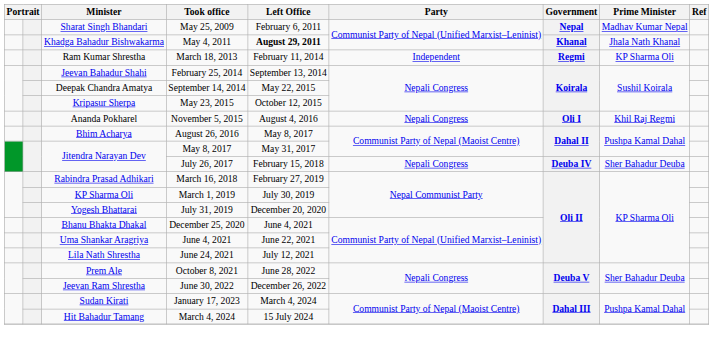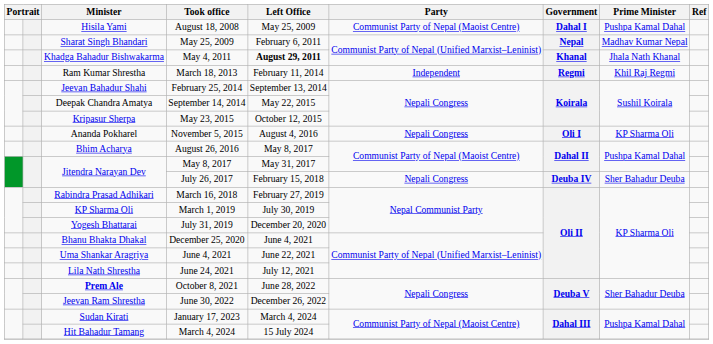+ row: (207, 27)
(645, 57) KP Sharma Oli -> (645, 73) Khil Raj Regmi
(645, 118) Khil Raj Regmi -> (645, 133) KP Sharma Oli
(104, 270) normal -> (104, 286) bold
